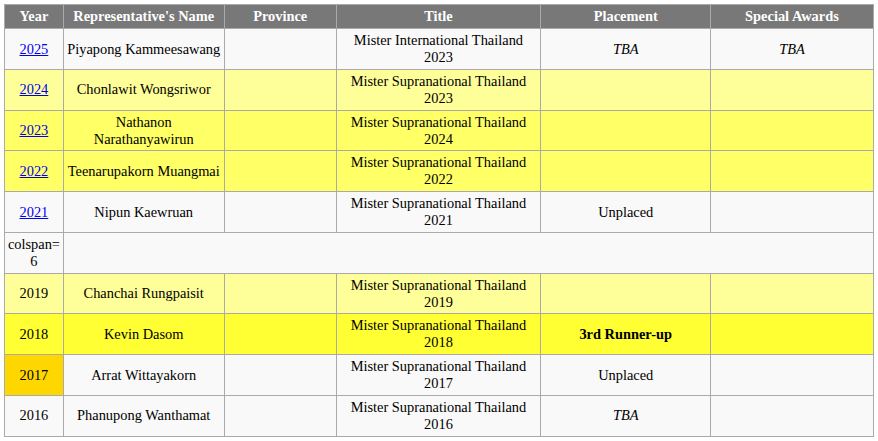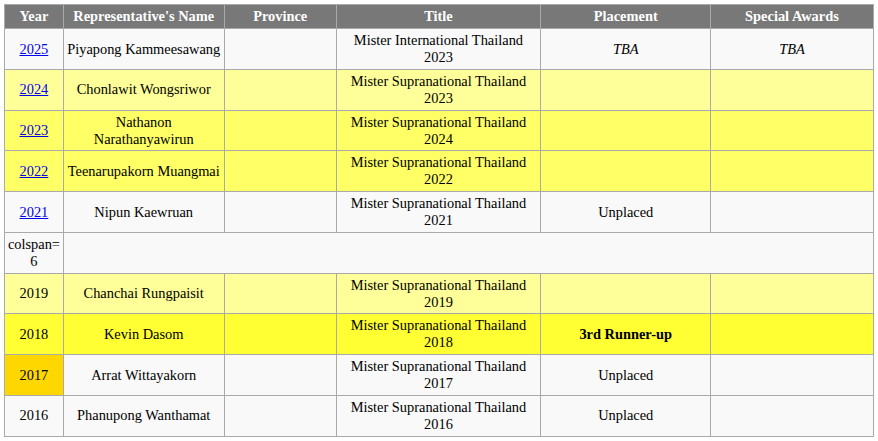(626, 415) TBA -> (626, 415) Unplaced
